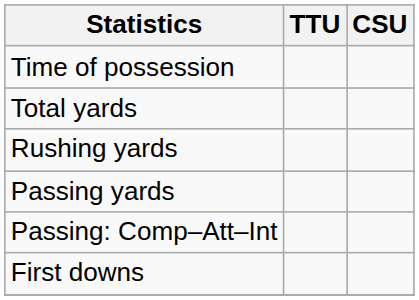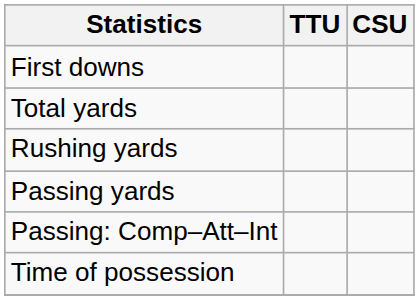rows swapped: (77, 273) <-> (123, 66)
